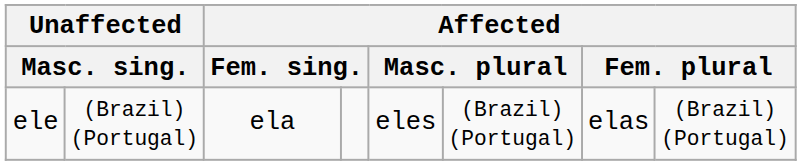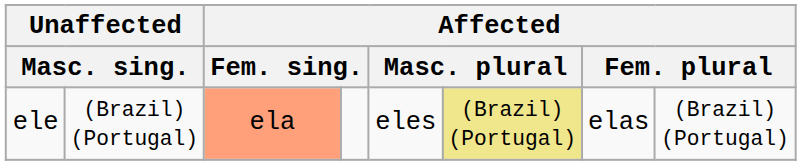(272, 123) no background -> (272, 123) lightsalmon background
(512, 124) no background -> (512, 124) khaki background
